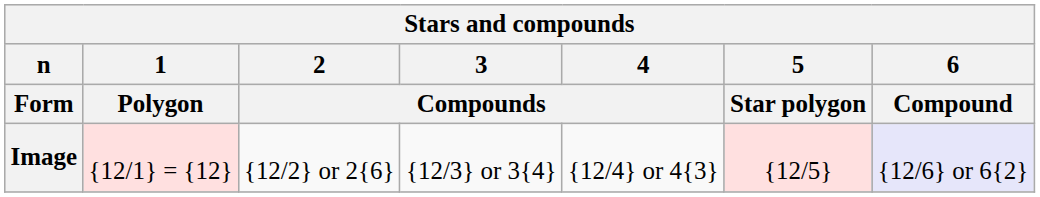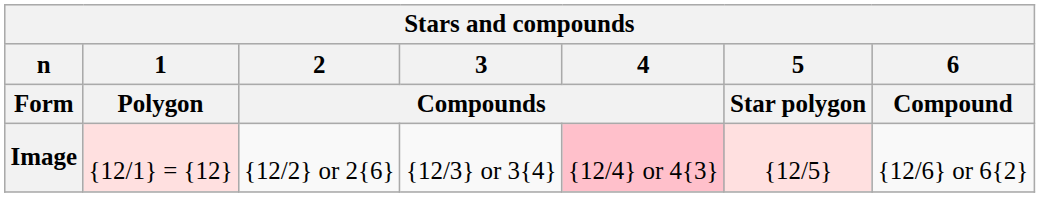(643, 171) no background -> (643, 171) pink background
(953, 171) lavender background -> (953, 171) no background
